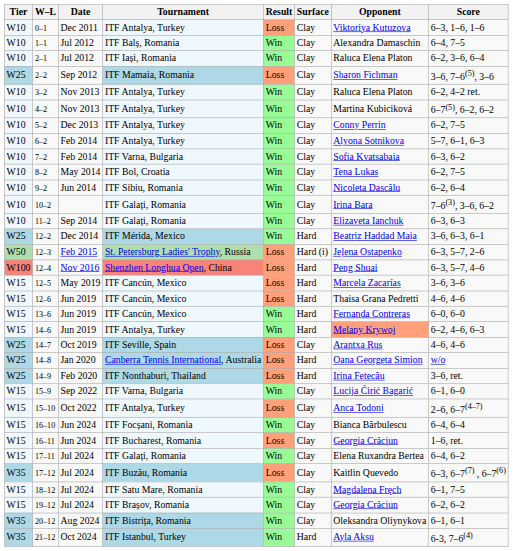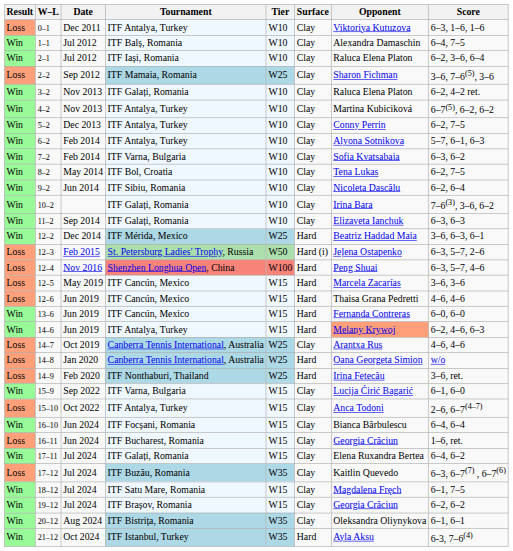columns swapped: (279, 12) <-> (18, 12)
(145, 92) ITF Antalya, Turkey -> (148, 92) ITF Galați, Romania
(141, 345) ITF Seville, Spain -> (186, 345) Canberra Tennis International, Australia
